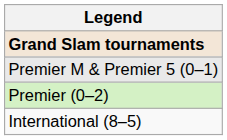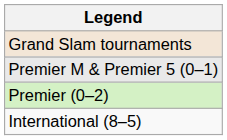(106, 44) bold -> (100, 44) normal
